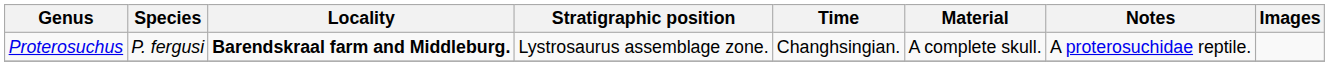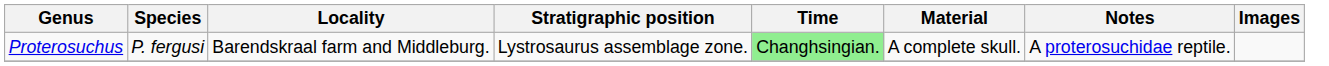(361, 46) bold -> (351, 46) normal
(839, 46) no background -> (818, 46) lightgreen background
